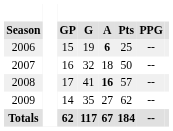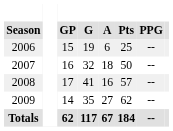(107, 47) bold -> (107, 47) normal
(107, 82) bold -> (107, 82) normal
